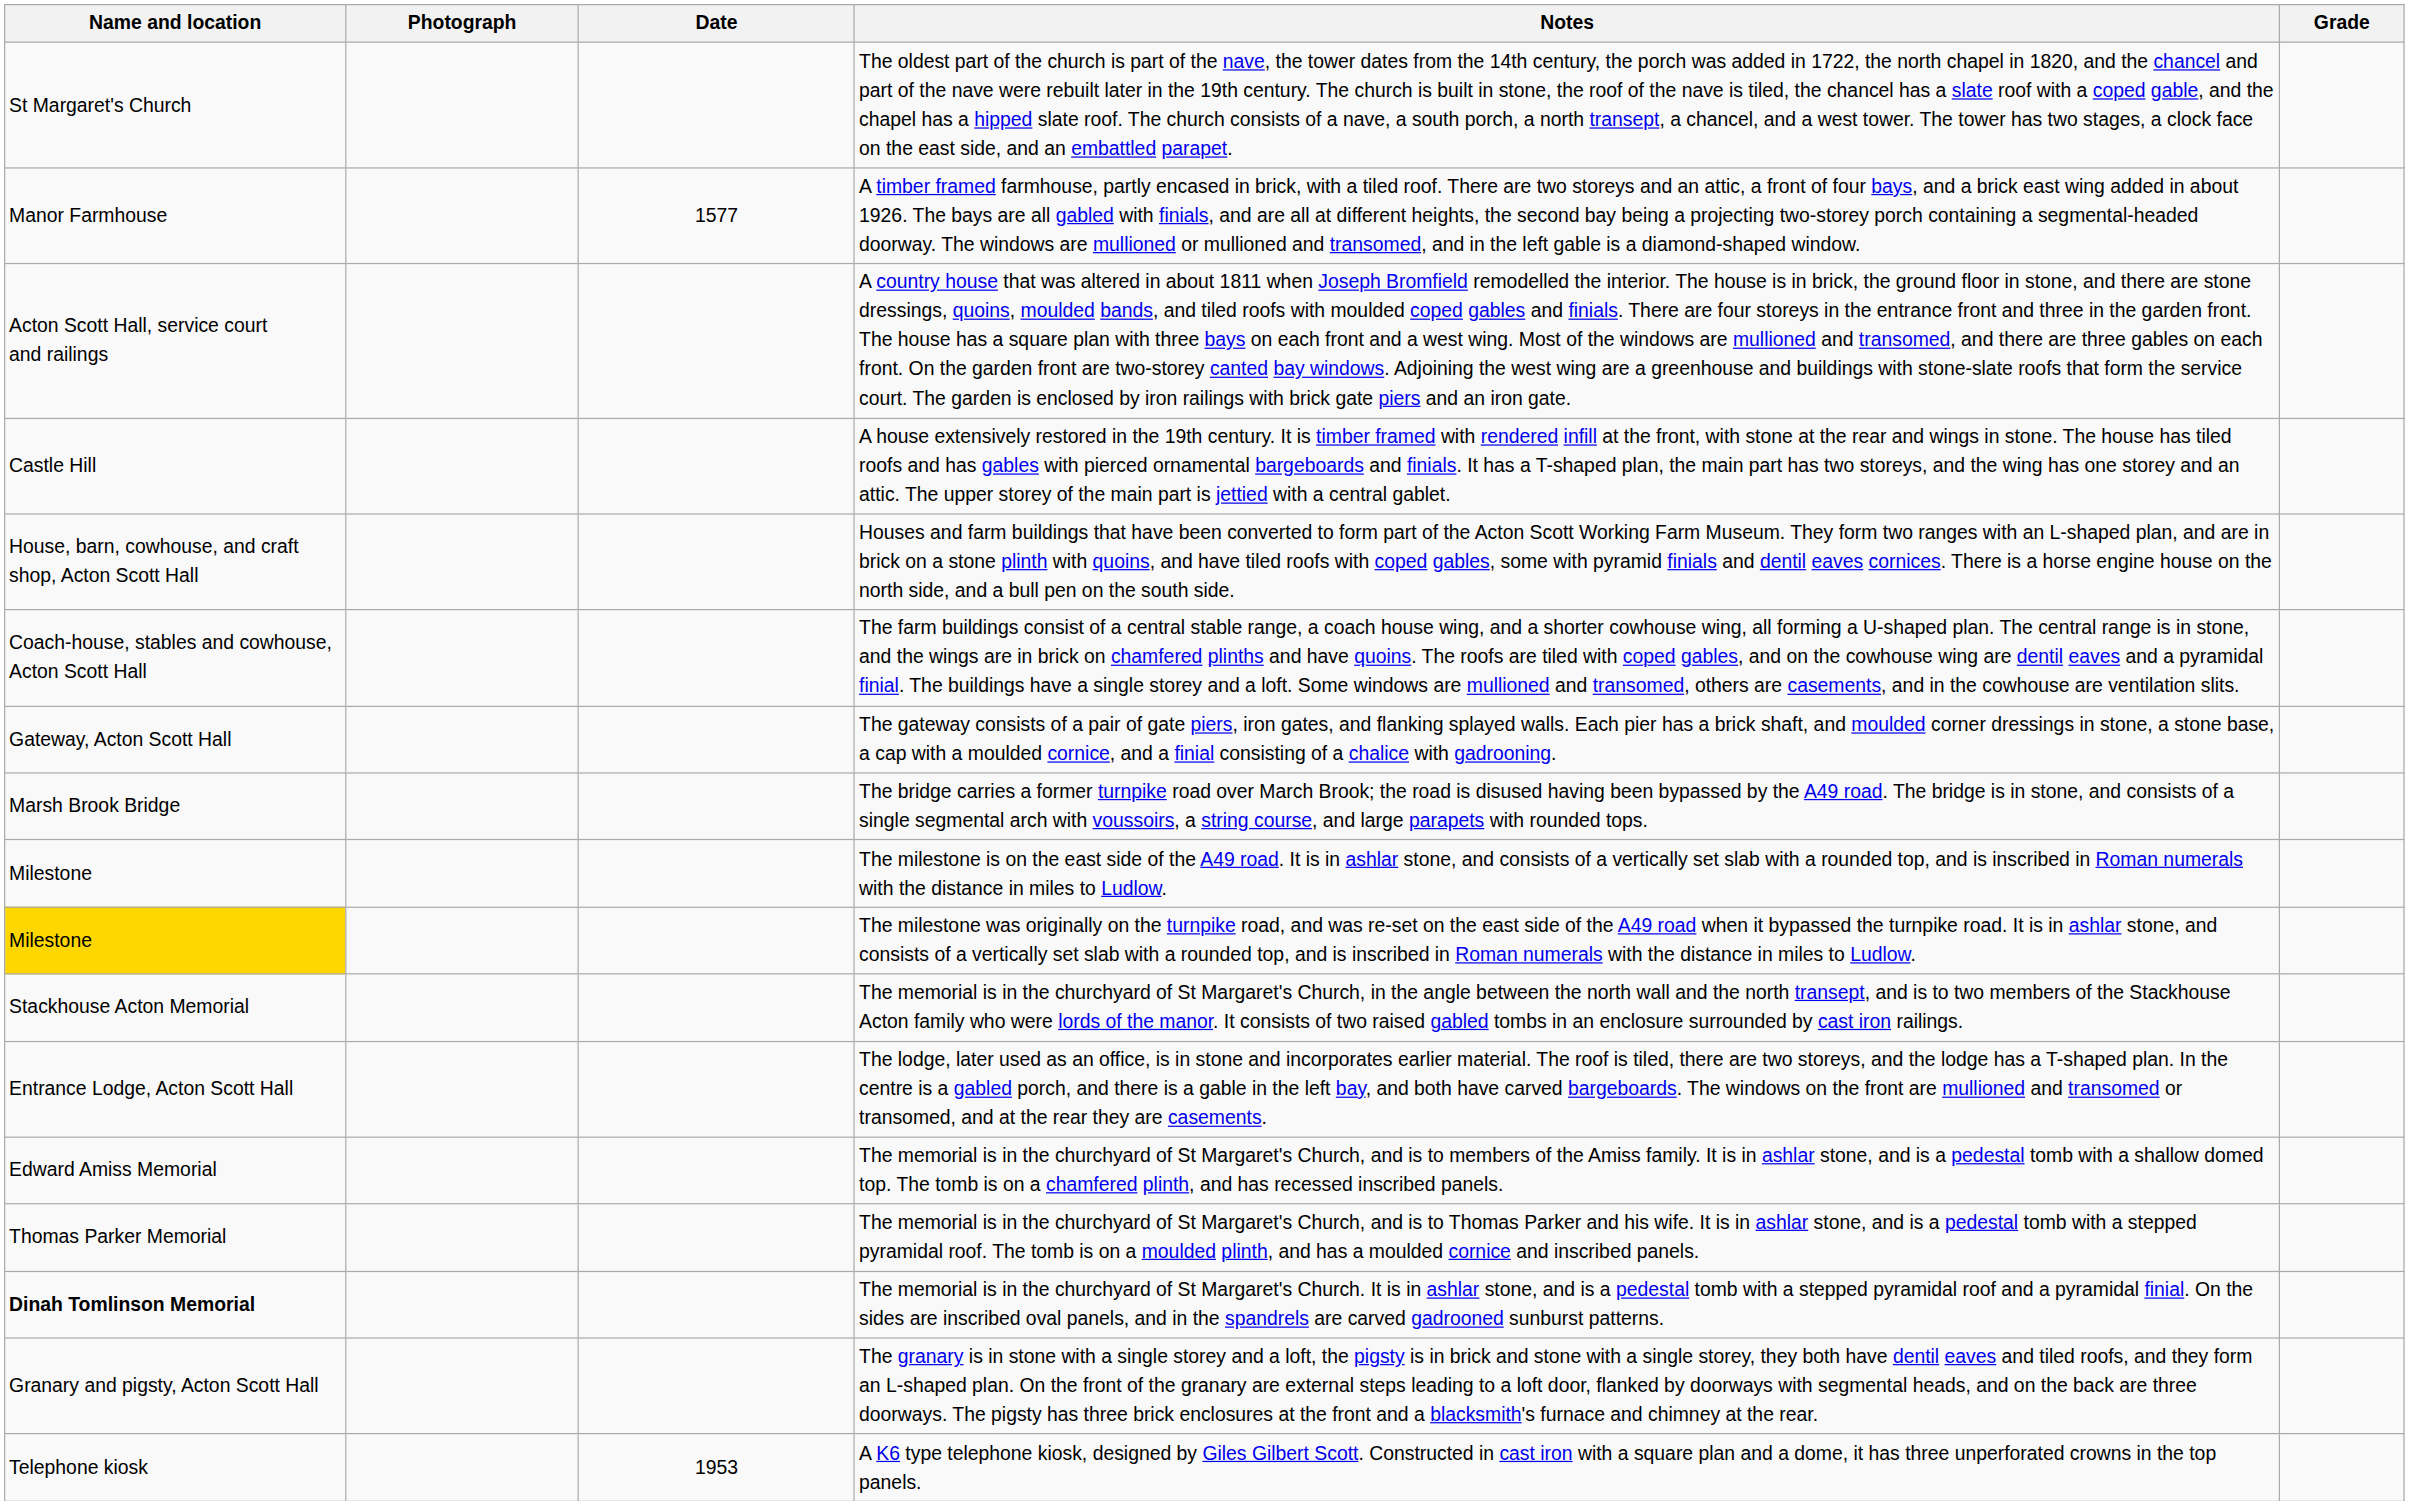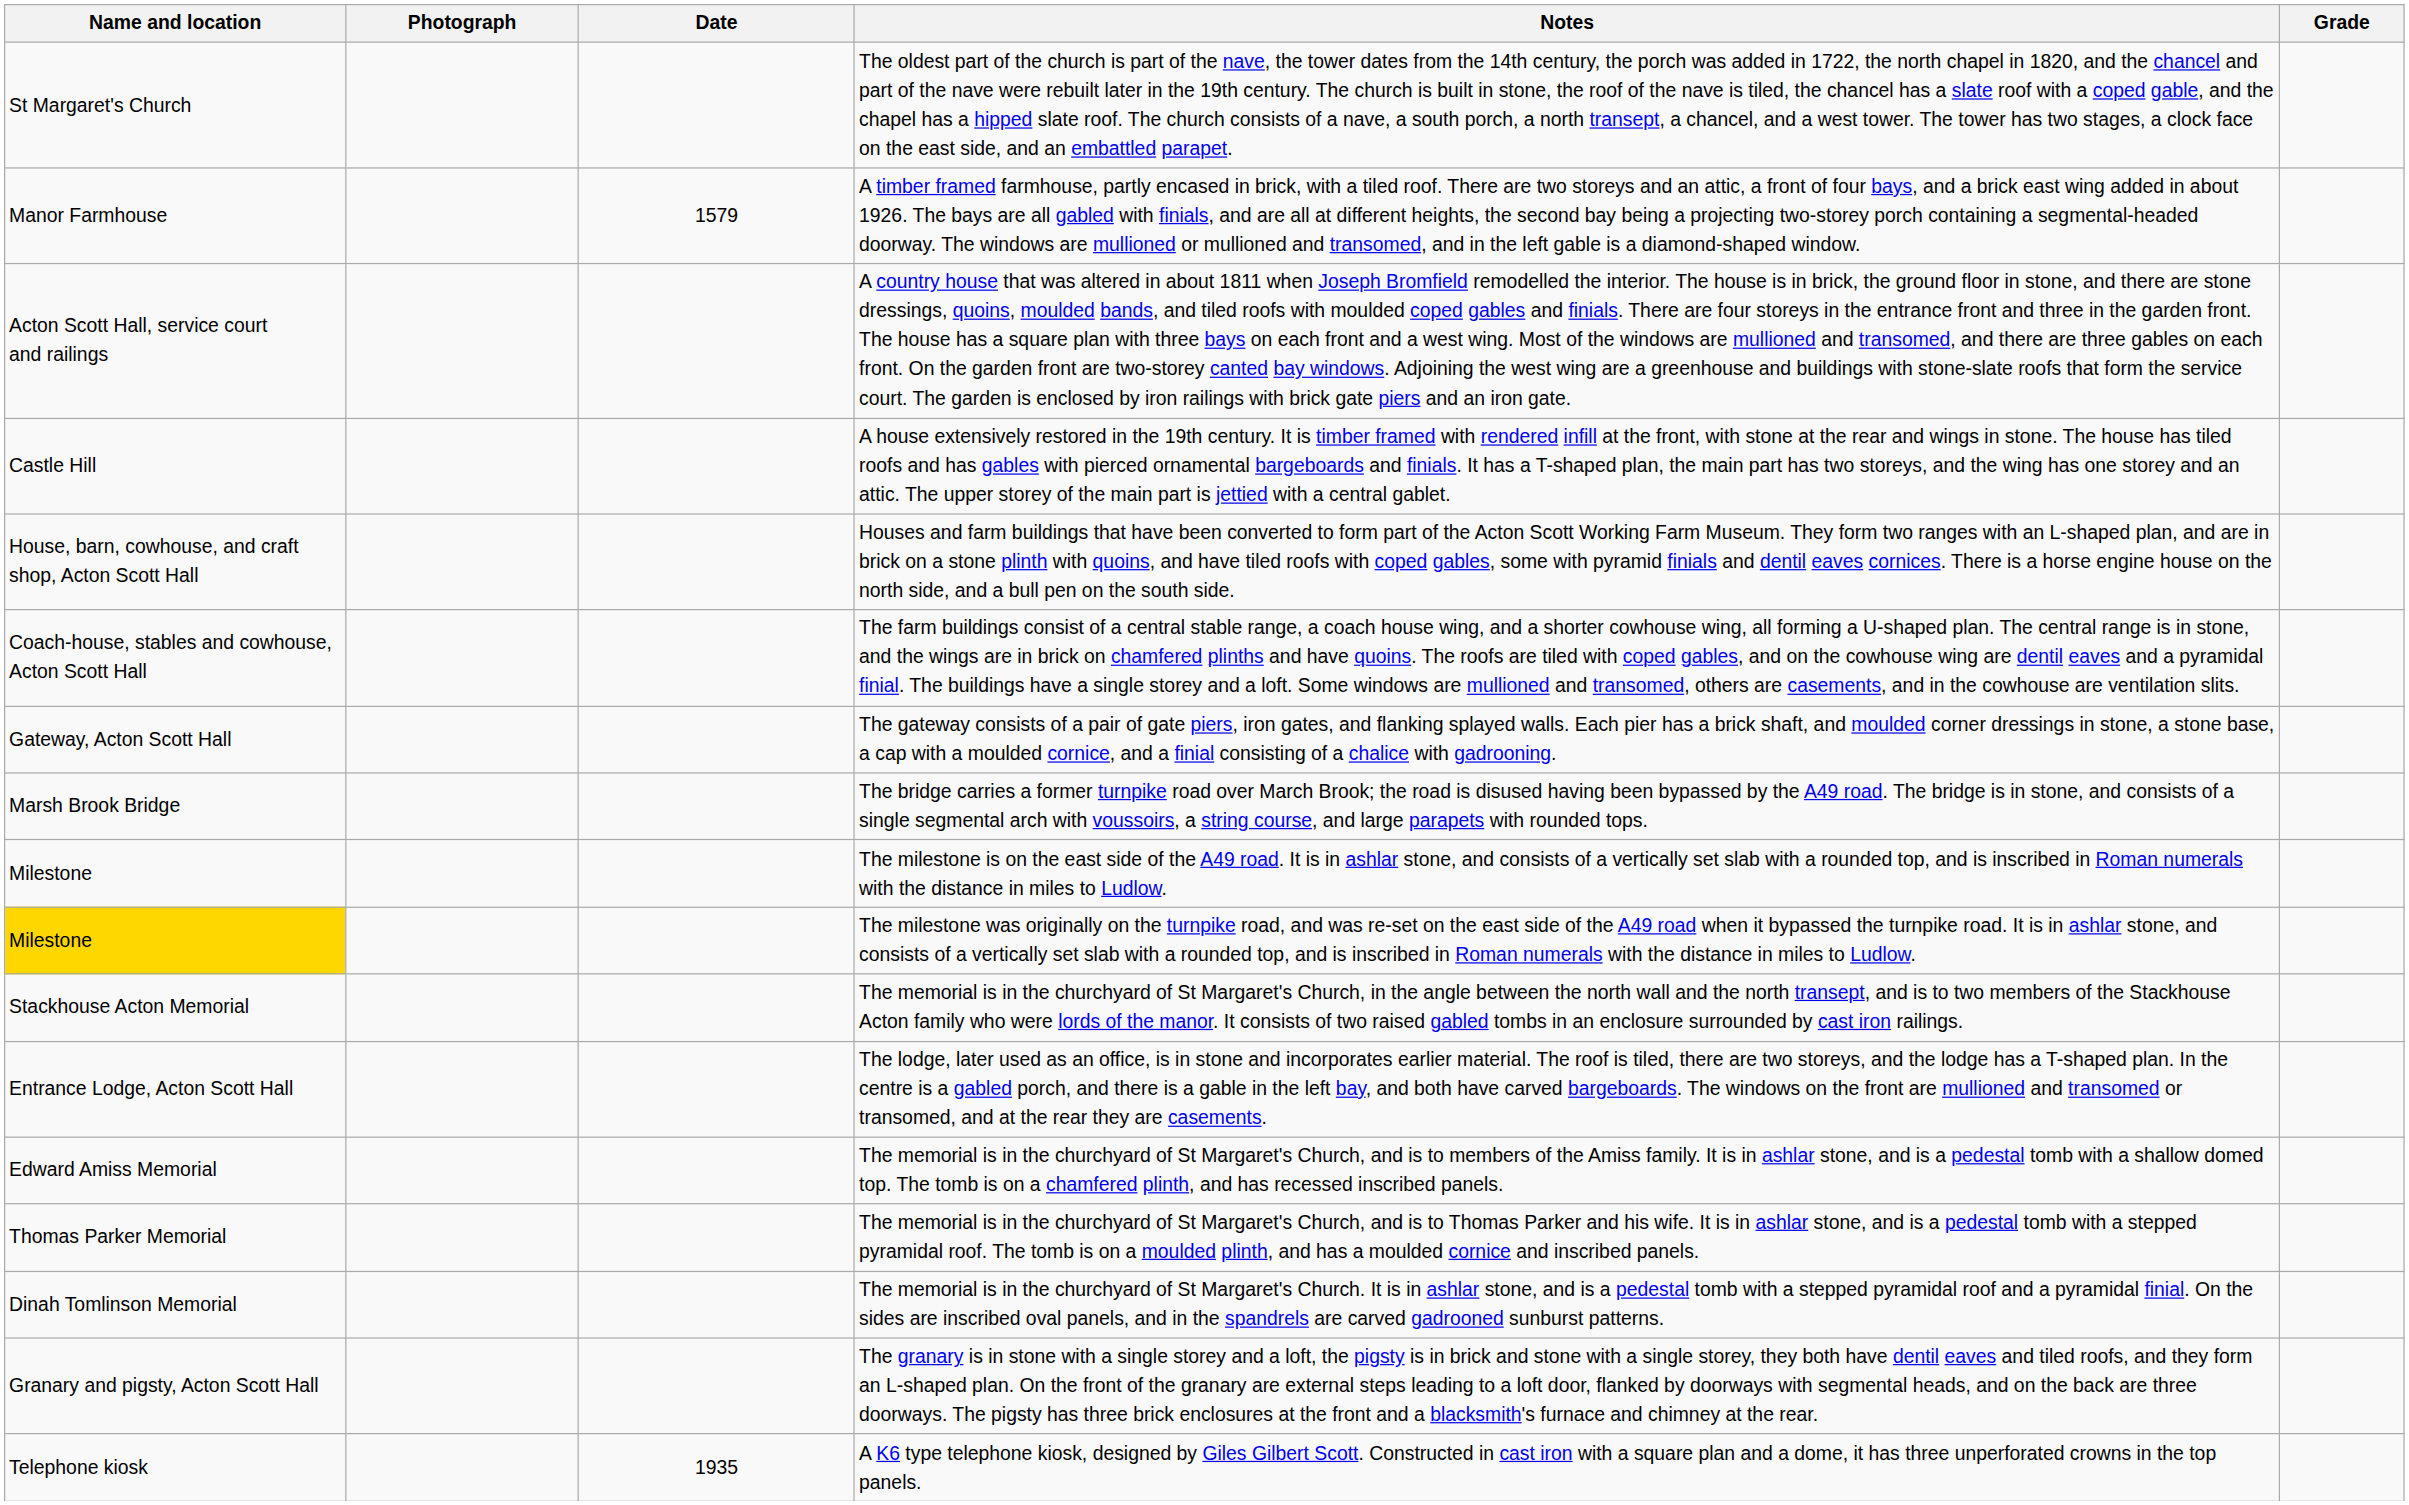(717, 215) 1577 -> (717, 215) 1579
(132, 1304) bold -> (123, 1304) normal
(717, 1467) 1953 -> (717, 1467) 1935
